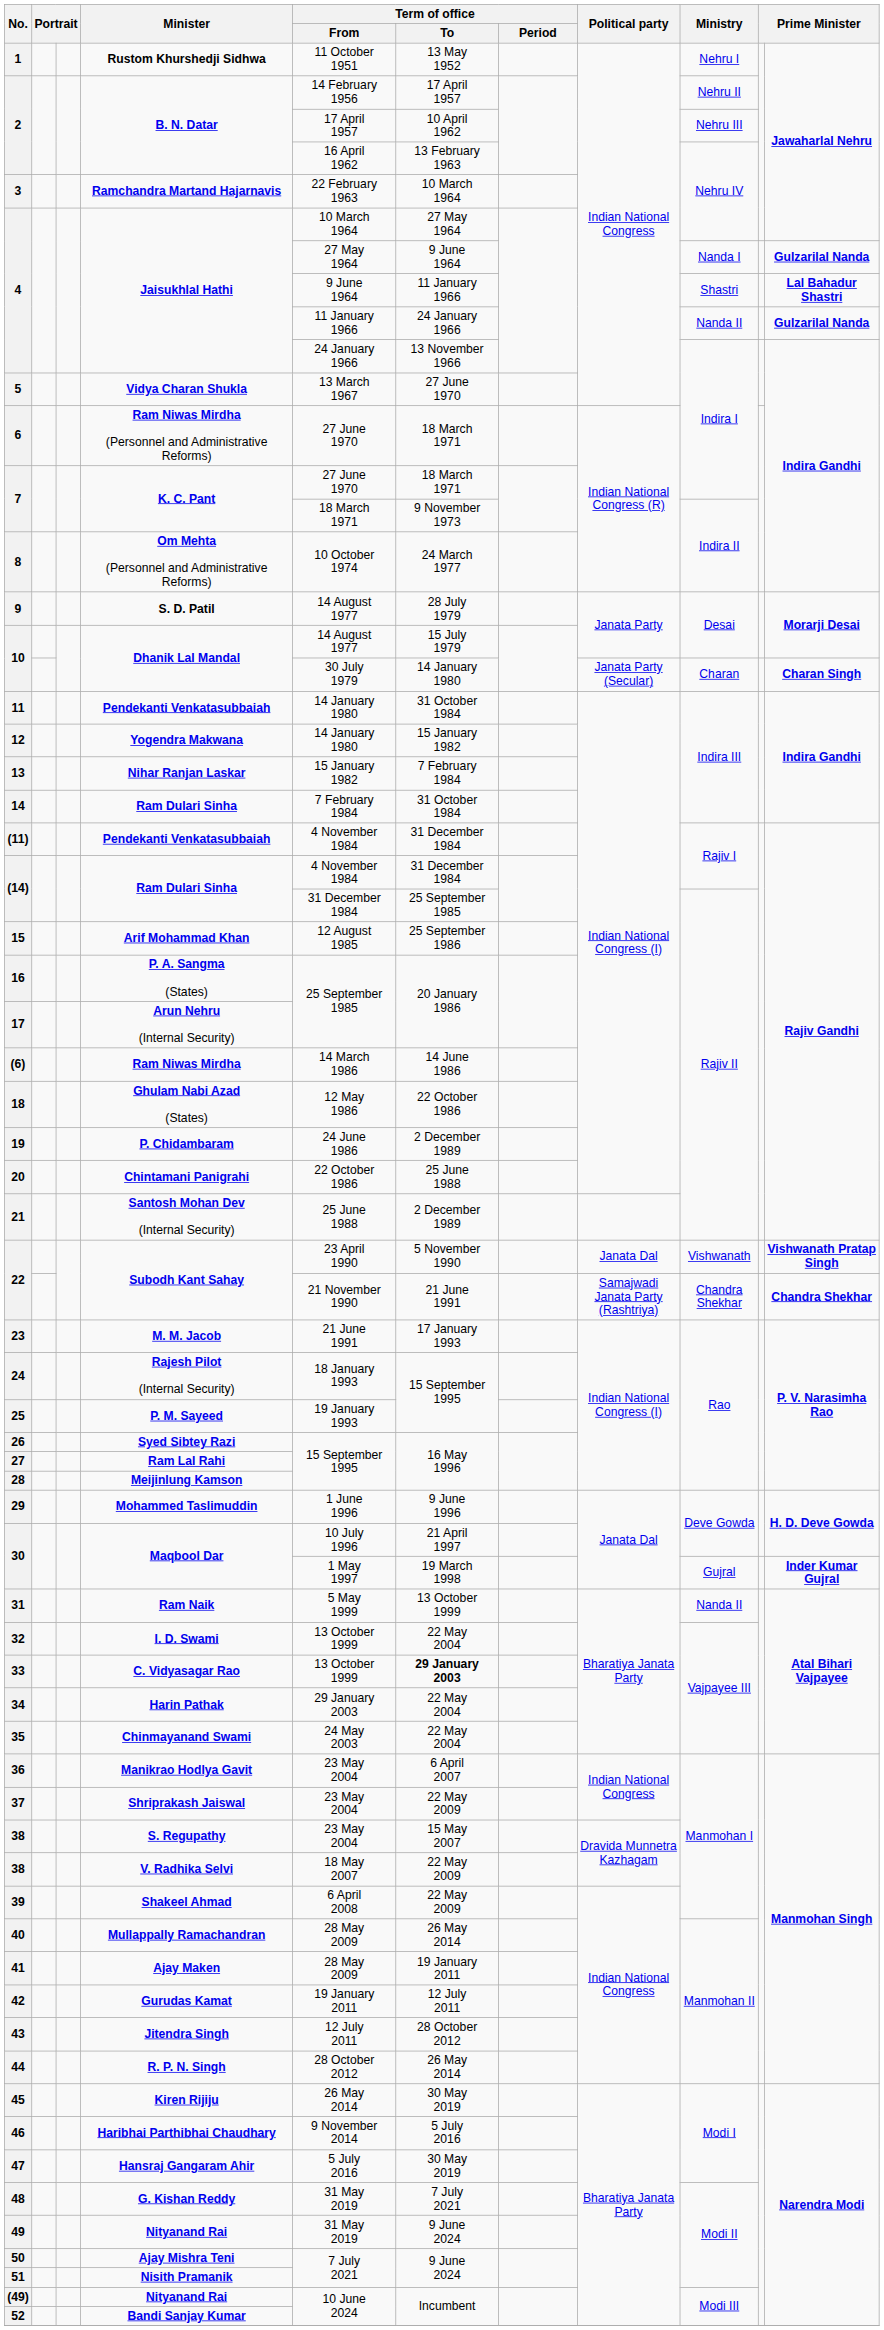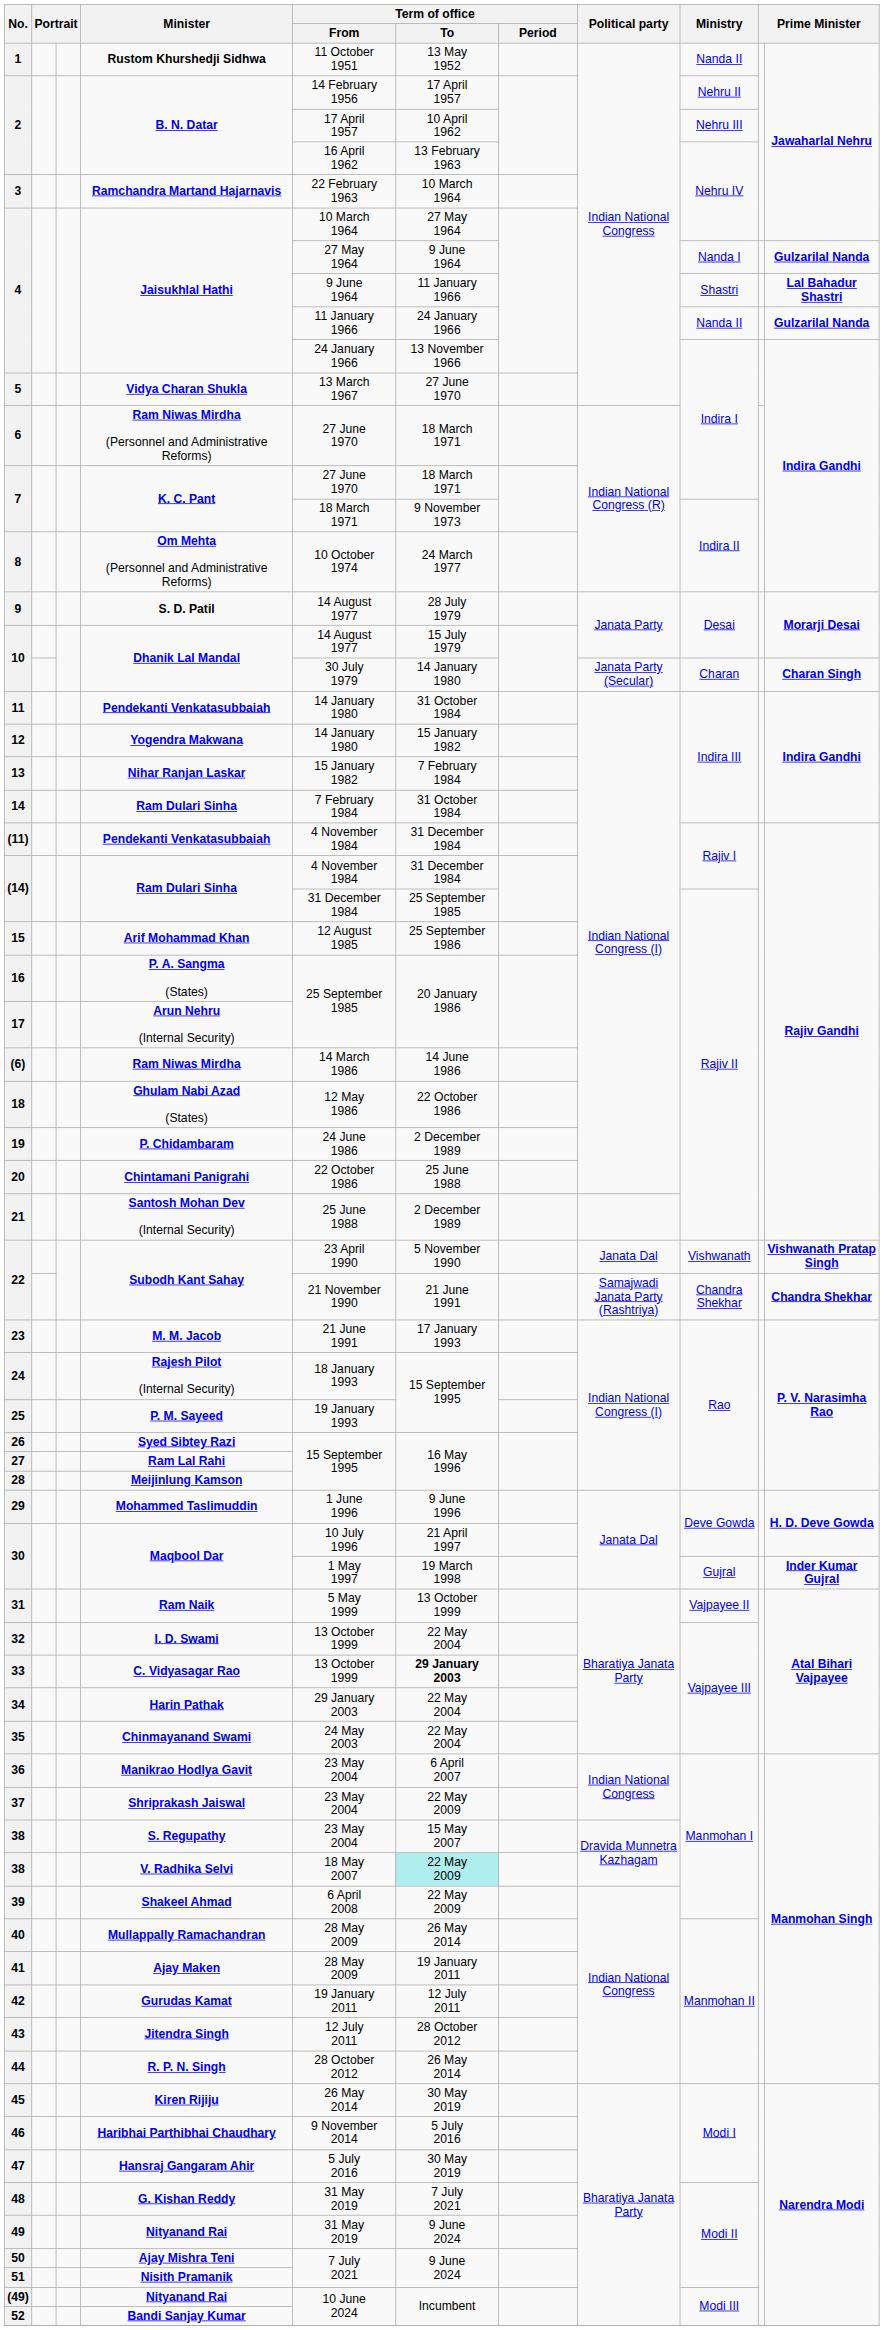(719, 59) Nehru I -> (719, 59) Nanda II
(719, 1605) Nanda II -> (719, 1605) Vajpayee II
(447, 1869) no background -> (447, 1869) paleturquoise background
